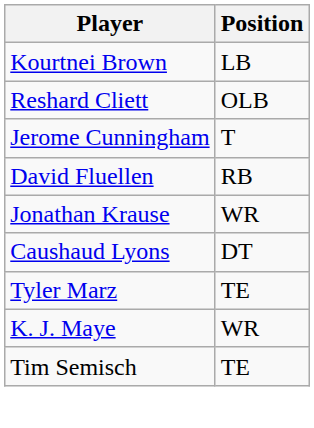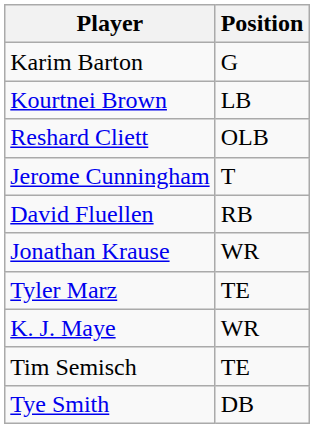+ row: (77, 61)
- row: (90, 251)
+ row: (60, 404)
